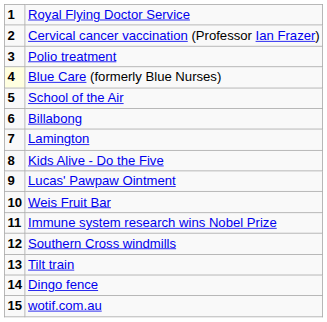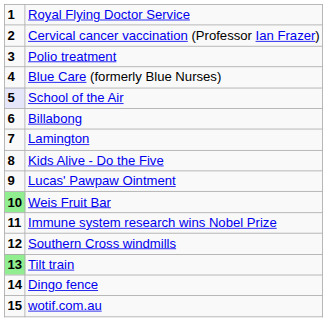(11, 77) lightyellow background -> (11, 77) no background
(11, 98) no background -> (11, 98) lavender background
(15, 202) no background -> (15, 202) lightgreen background
(15, 264) no background -> (15, 264) lightgreen background
